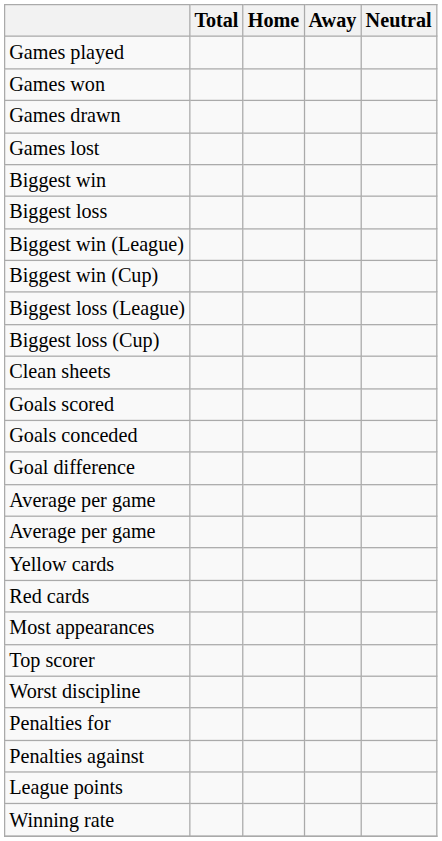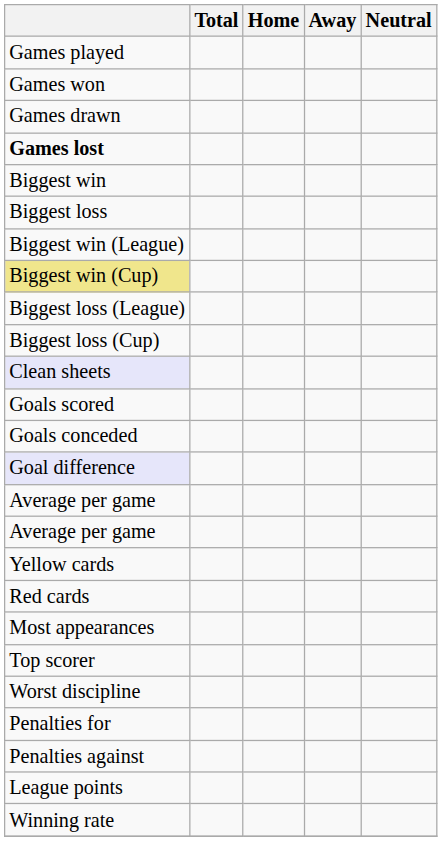(54, 148) normal -> (57, 148) bold
(84, 276) no background -> (84, 276) khaki background
(60, 372) no background -> (60, 372) lavender background
(72, 468) no background -> (72, 468) lavender background
